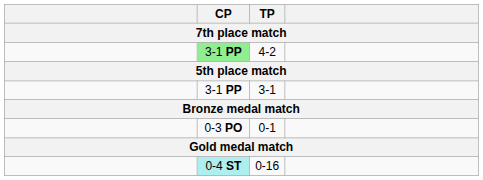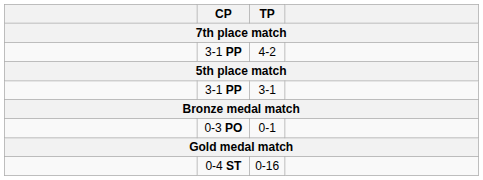(223, 52) lightgreen background -> (223, 52) no background
(223, 166) paleturquoise background -> (223, 166) no background
